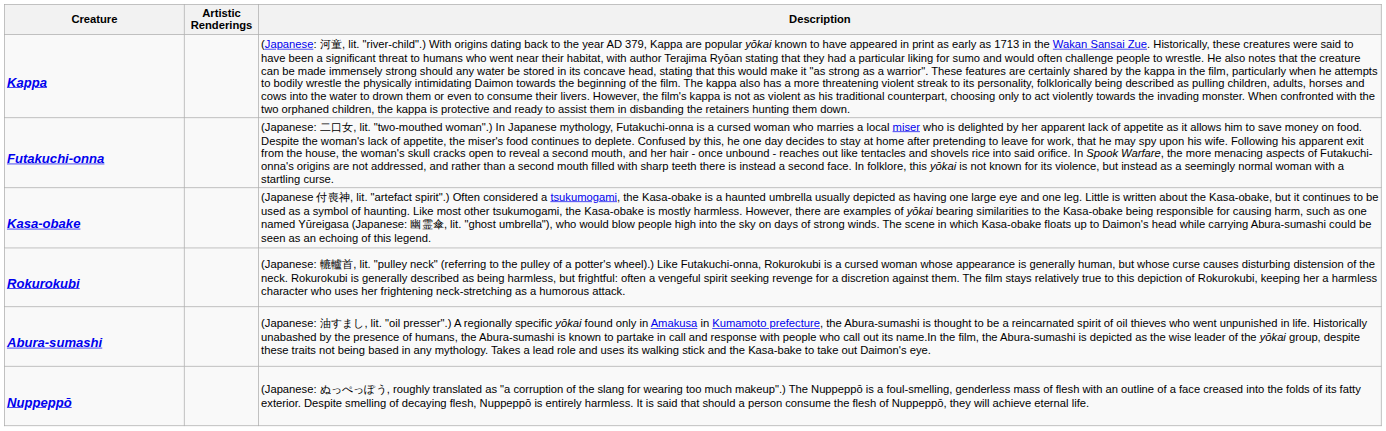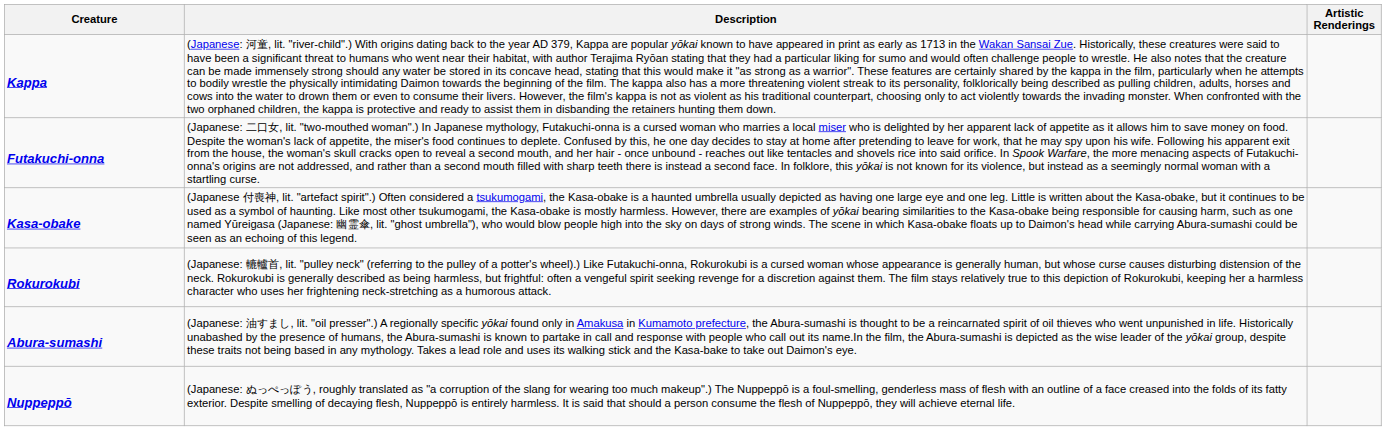columns swapped: (820, 19) <-> (221, 19)
